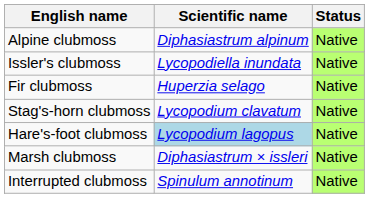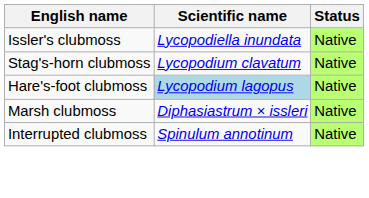- row: (62, 39)
- row: (50, 87)
